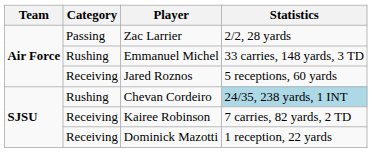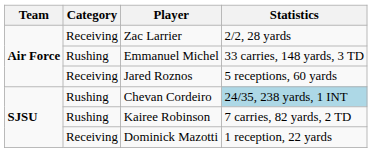(86, 35) Passing -> (92, 35) Receiving
(92, 116) Receiving -> (87, 116) Rushing
